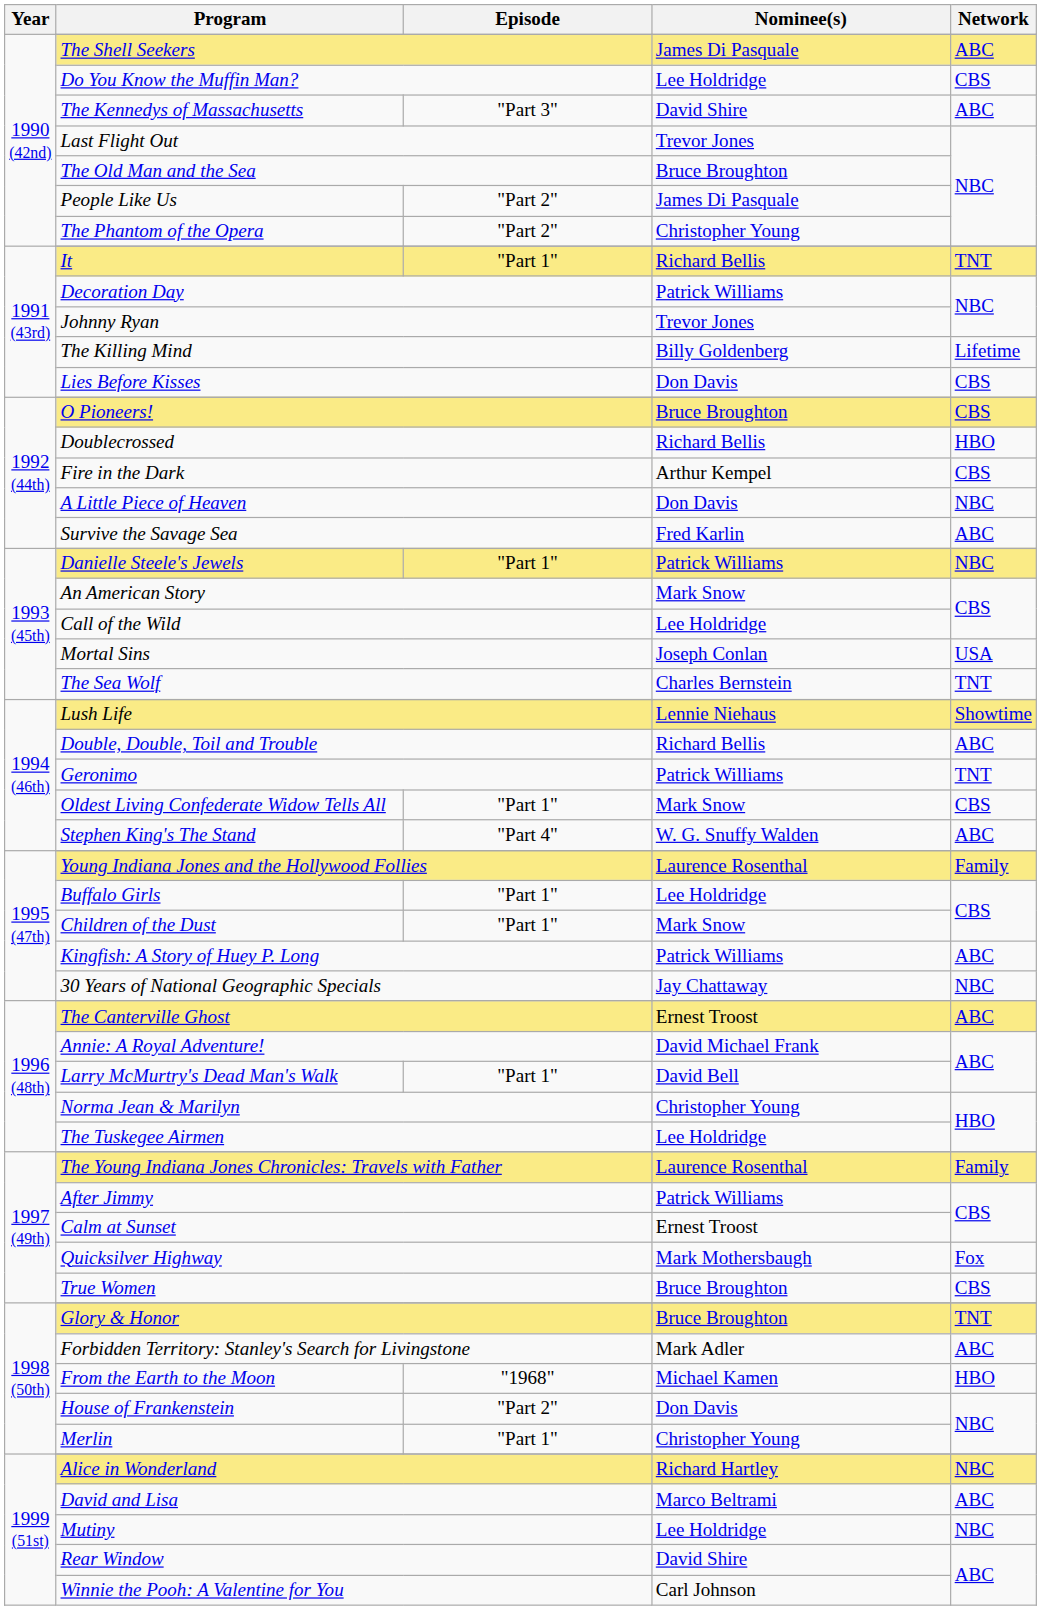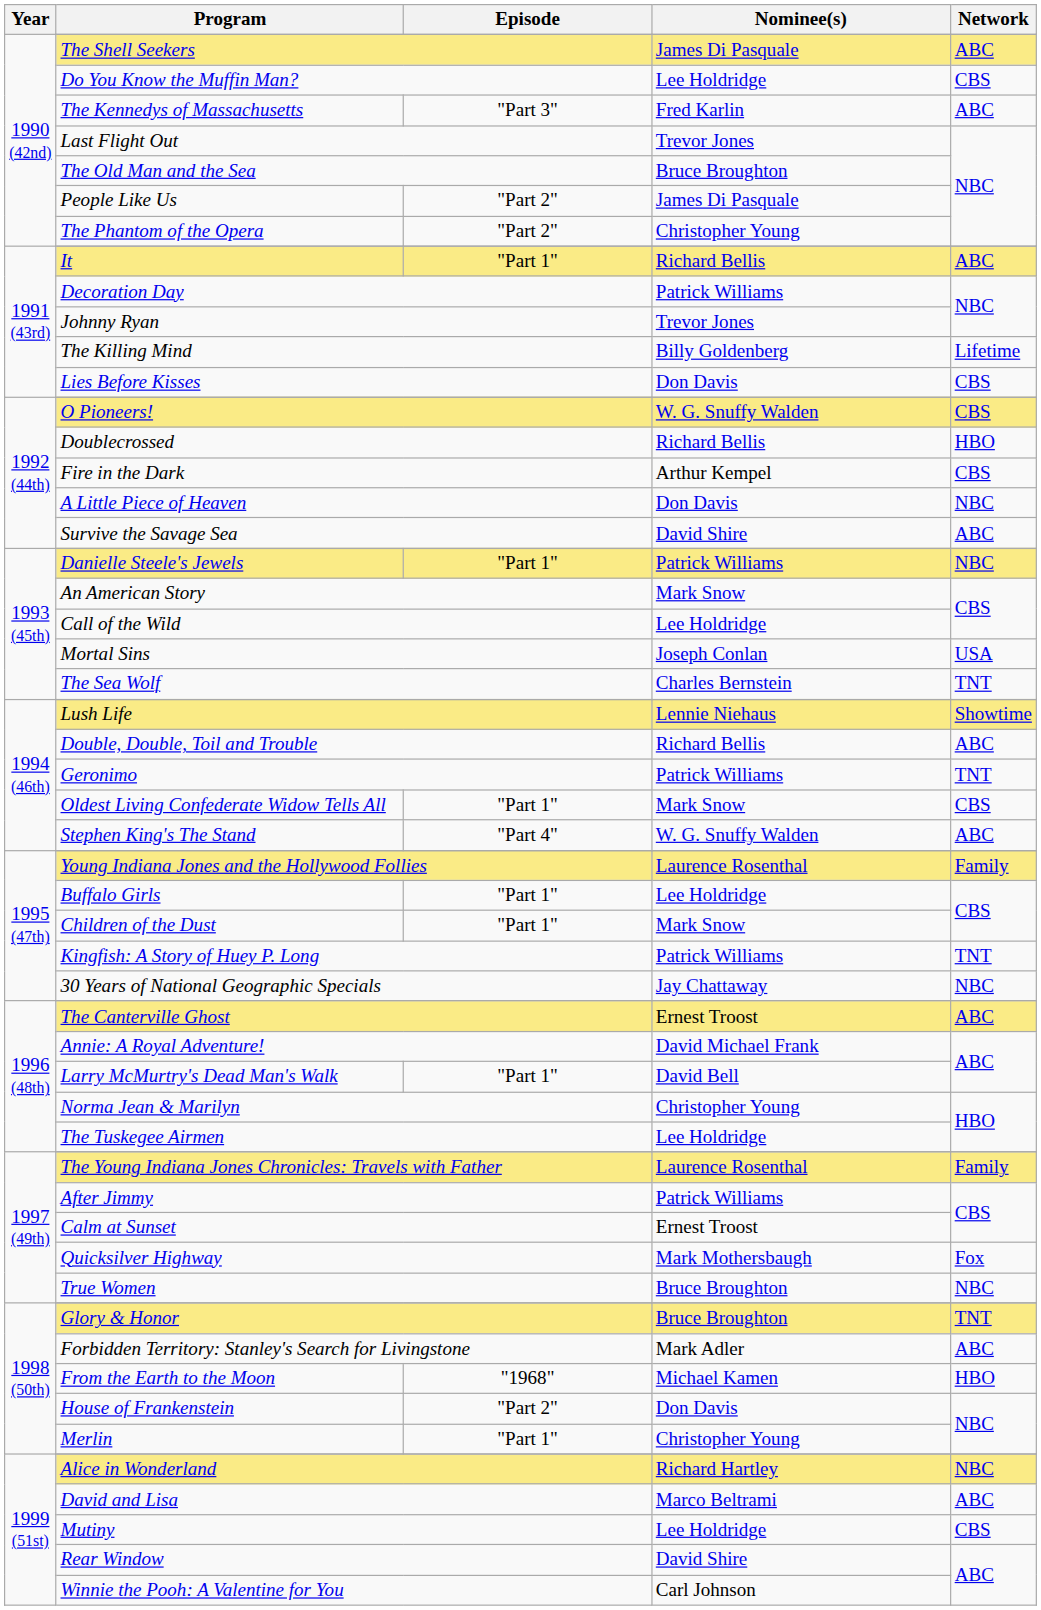(702, 110) David Shire -> (700, 110) Fred Karlin
(973, 261) TNT -> (974, 261) ABC
(722, 412) Bruce Broughton -> (737, 412) W. G. Snuffy Walden
(700, 532) Fred Karlin -> (702, 532) David Shire
(974, 955) ABC -> (973, 955) TNT
(973, 1287) CBS -> (974, 1287) NBC
(974, 1529) NBC -> (973, 1529) CBS
